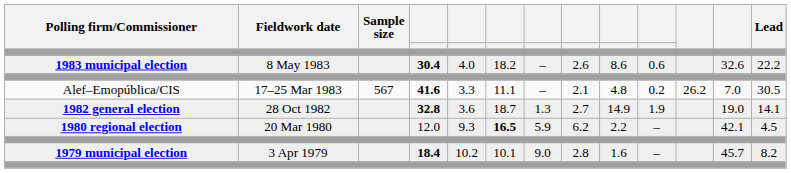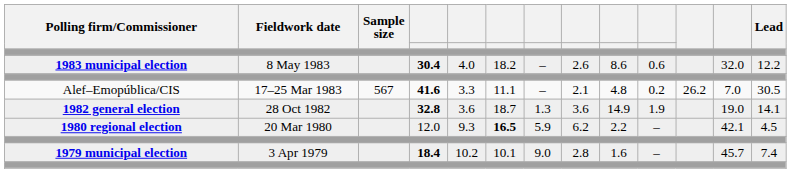(733, 65) 32.6 -> (733, 65) 32.0
(769, 65) 22.2 -> (769, 65) 12.2
(581, 109) 2.7 -> (581, 109) 3.6
(769, 153) 8.2 -> (769, 153) 7.4
